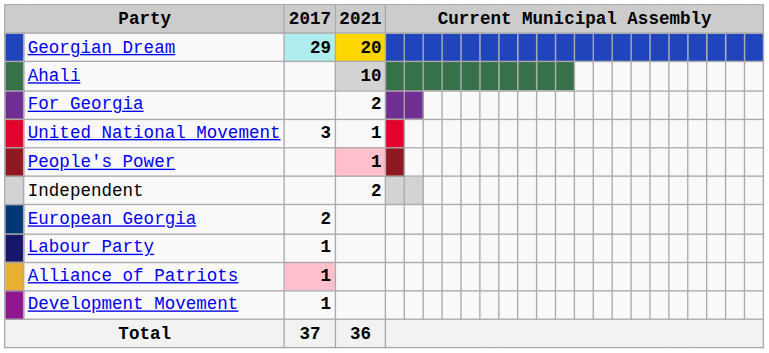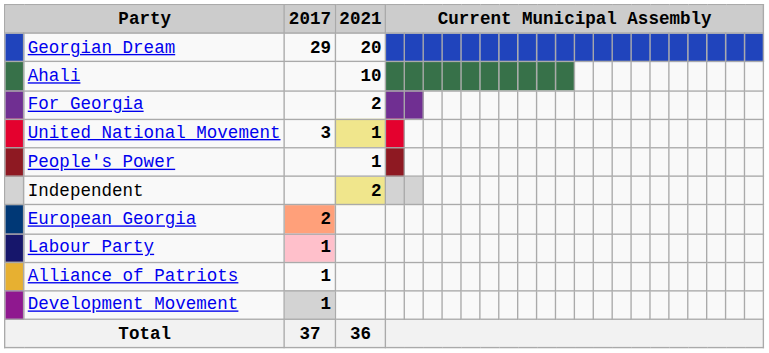(320, 48) paleturquoise background -> (320, 48) no background
(371, 48) gold background -> (371, 48) no background
(371, 76) lightgrey background -> (371, 76) no background
(376, 133) no background -> (376, 133) khaki background
(376, 162) pink background -> (376, 162) no background
(376, 191) no background -> (376, 191) khaki background
(326, 219) no background -> (326, 219) lightsalmon background
(326, 248) no background -> (326, 248) pink background
(326, 276) pink background -> (326, 276) no background
(326, 305) no background -> (326, 305) lightgrey background
